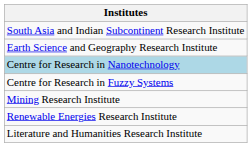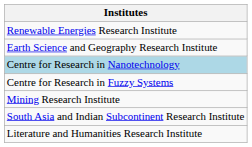(126, 30) South Asia and Indian Subcontinent Research Institute -> (92, 30) Renewable Energies Research Institute
(92, 116) Renewable Energies Research Institute -> (126, 116) South Asia and Indian Subcontinent Research Institute
